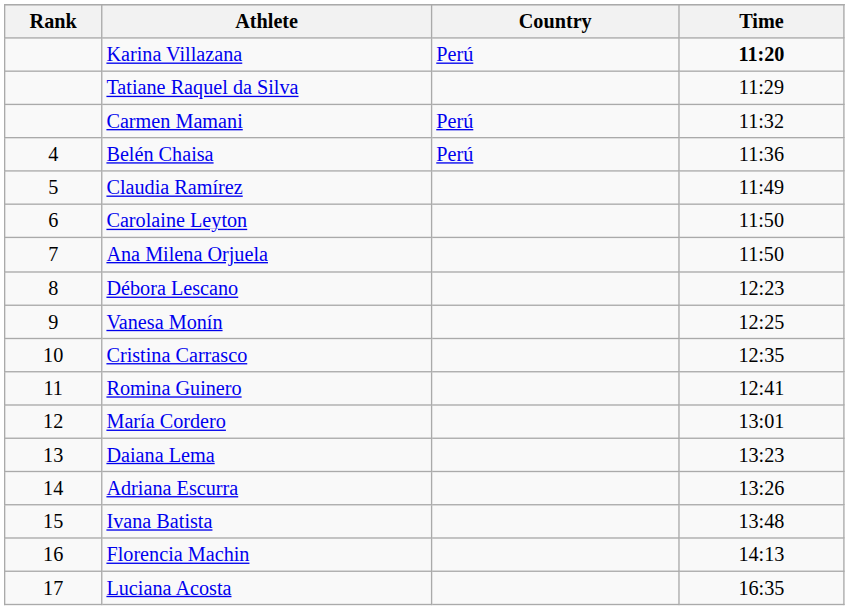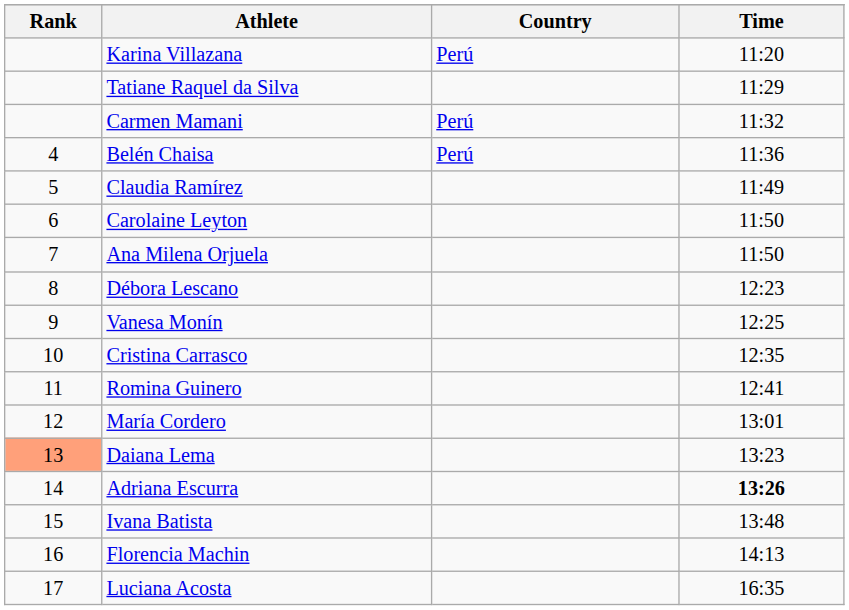(761, 54) bold -> (761, 54) normal
(53, 454) no background -> (53, 454) lightsalmon background
(761, 488) normal -> (761, 488) bold
